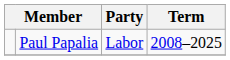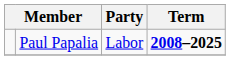(186, 42) normal -> (186, 42) bold
